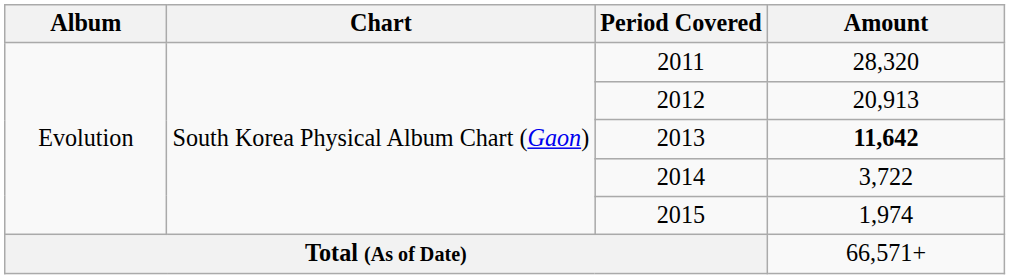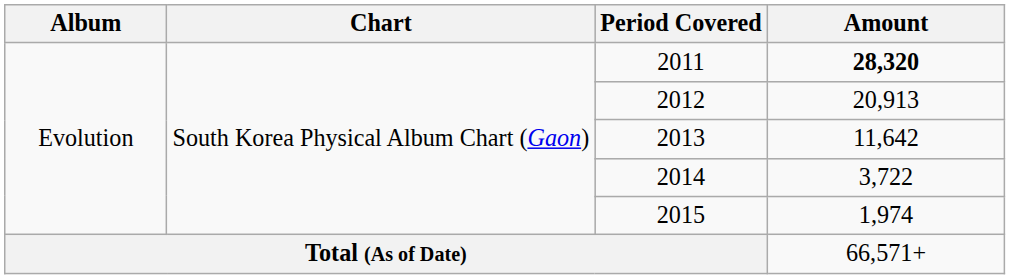(886, 61) normal -> (886, 61) bold
(886, 138) bold -> (886, 138) normal
